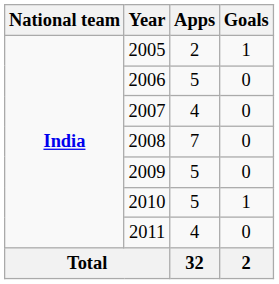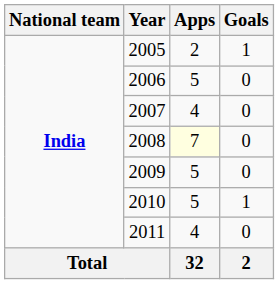(195, 141) no background -> (195, 141) lightyellow background
